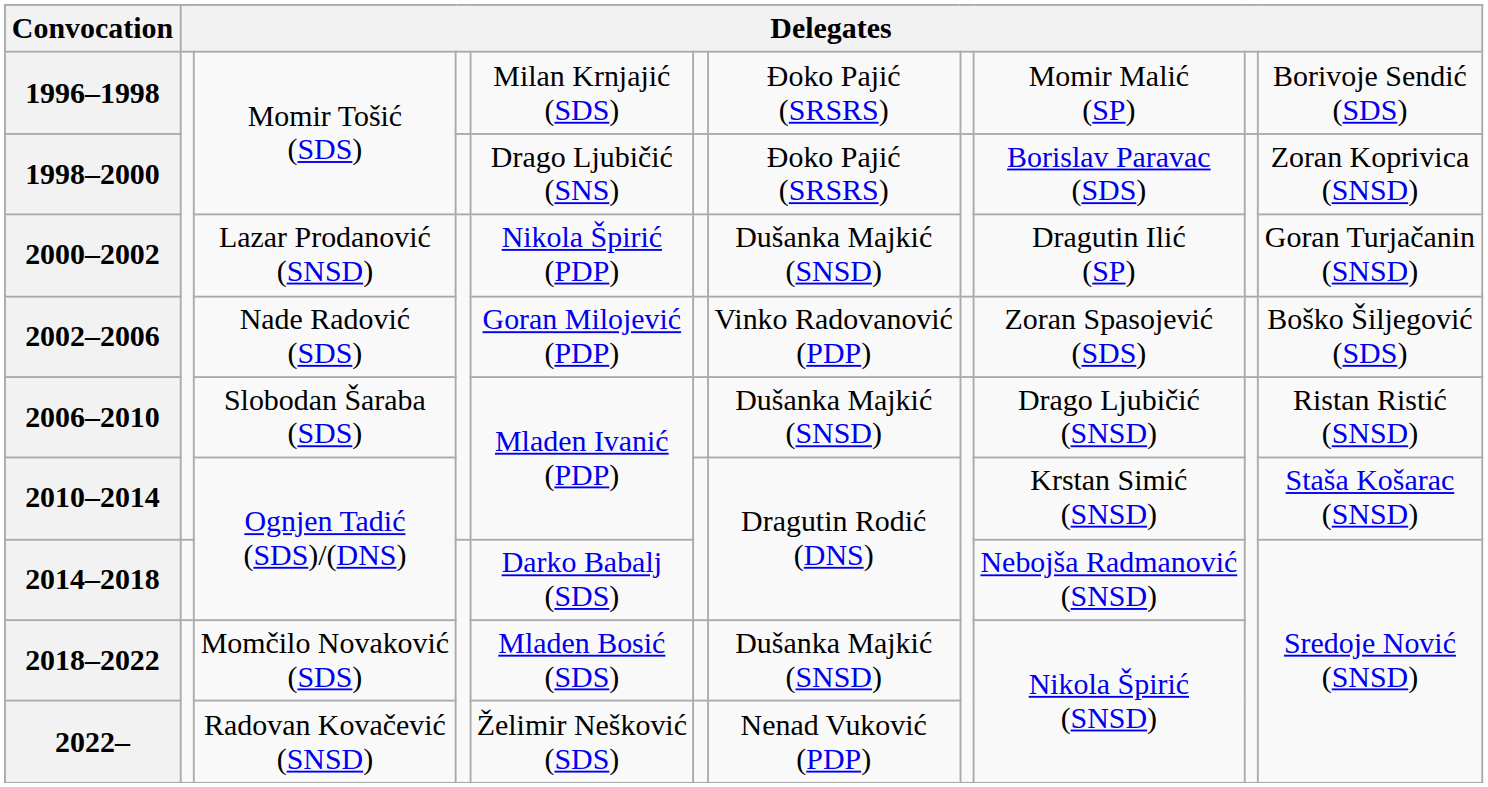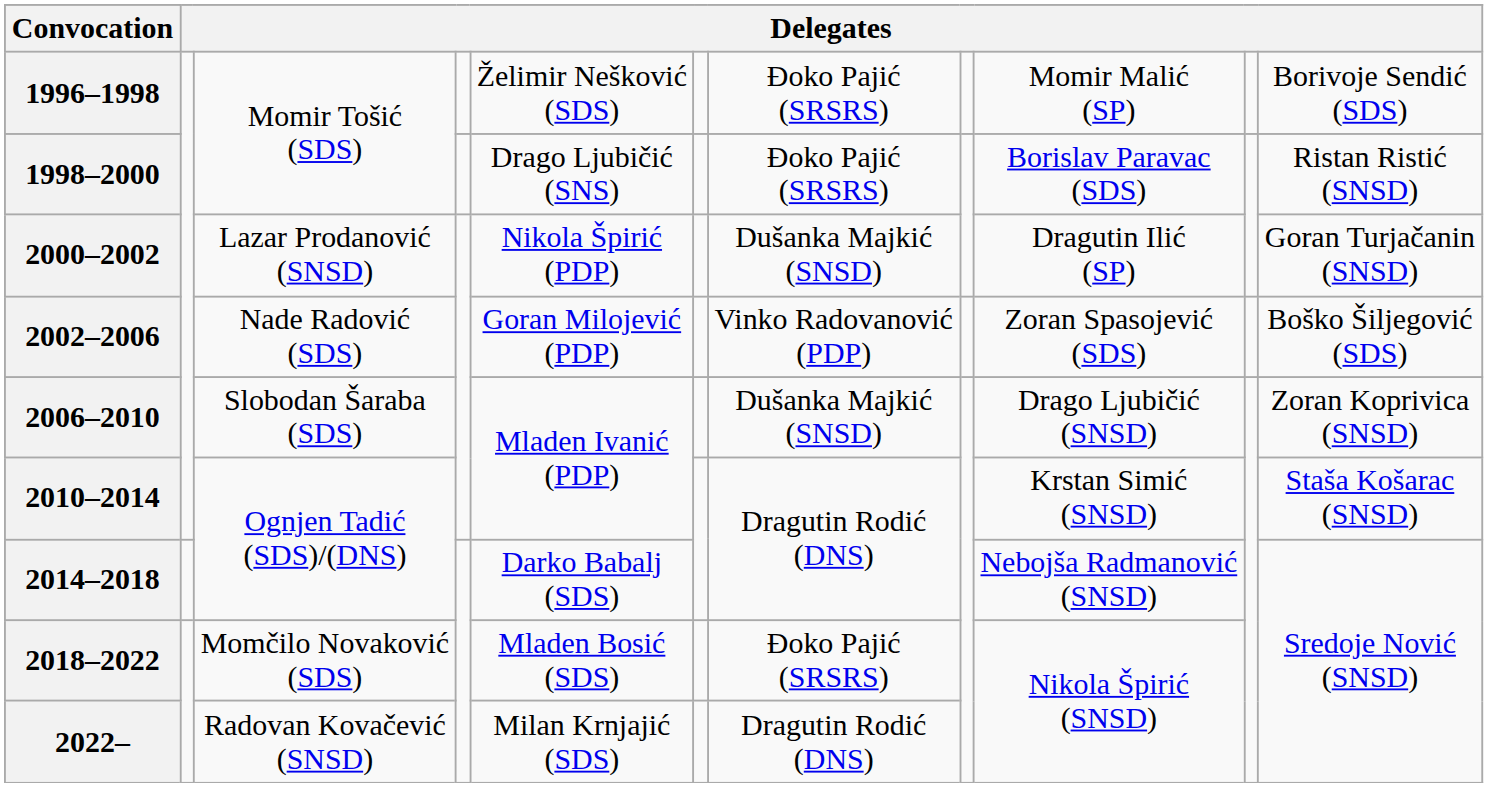(582, 92) Milan Krnjajić (SDS) -> (582, 92) Želimir Nešković (SDS)
(1370, 173) Zoran Koprivica (SNSD) -> (1370, 173) Ristan Ristić (SNSD)
(1370, 416) Ristan Ristić (SNSD) -> (1370, 416) Zoran Koprivica (SNSD)
(834, 660) Dušanka Majkić (SNSD) -> (834, 660) Đoko Pajić (SRSRS)
(582, 741) Želimir Nešković (SDS) -> (582, 741) Milan Krnjajić (SDS)
(834, 741) Nenad Vuković (PDP) -> (834, 741) Dragutin Rodić (DNS)
